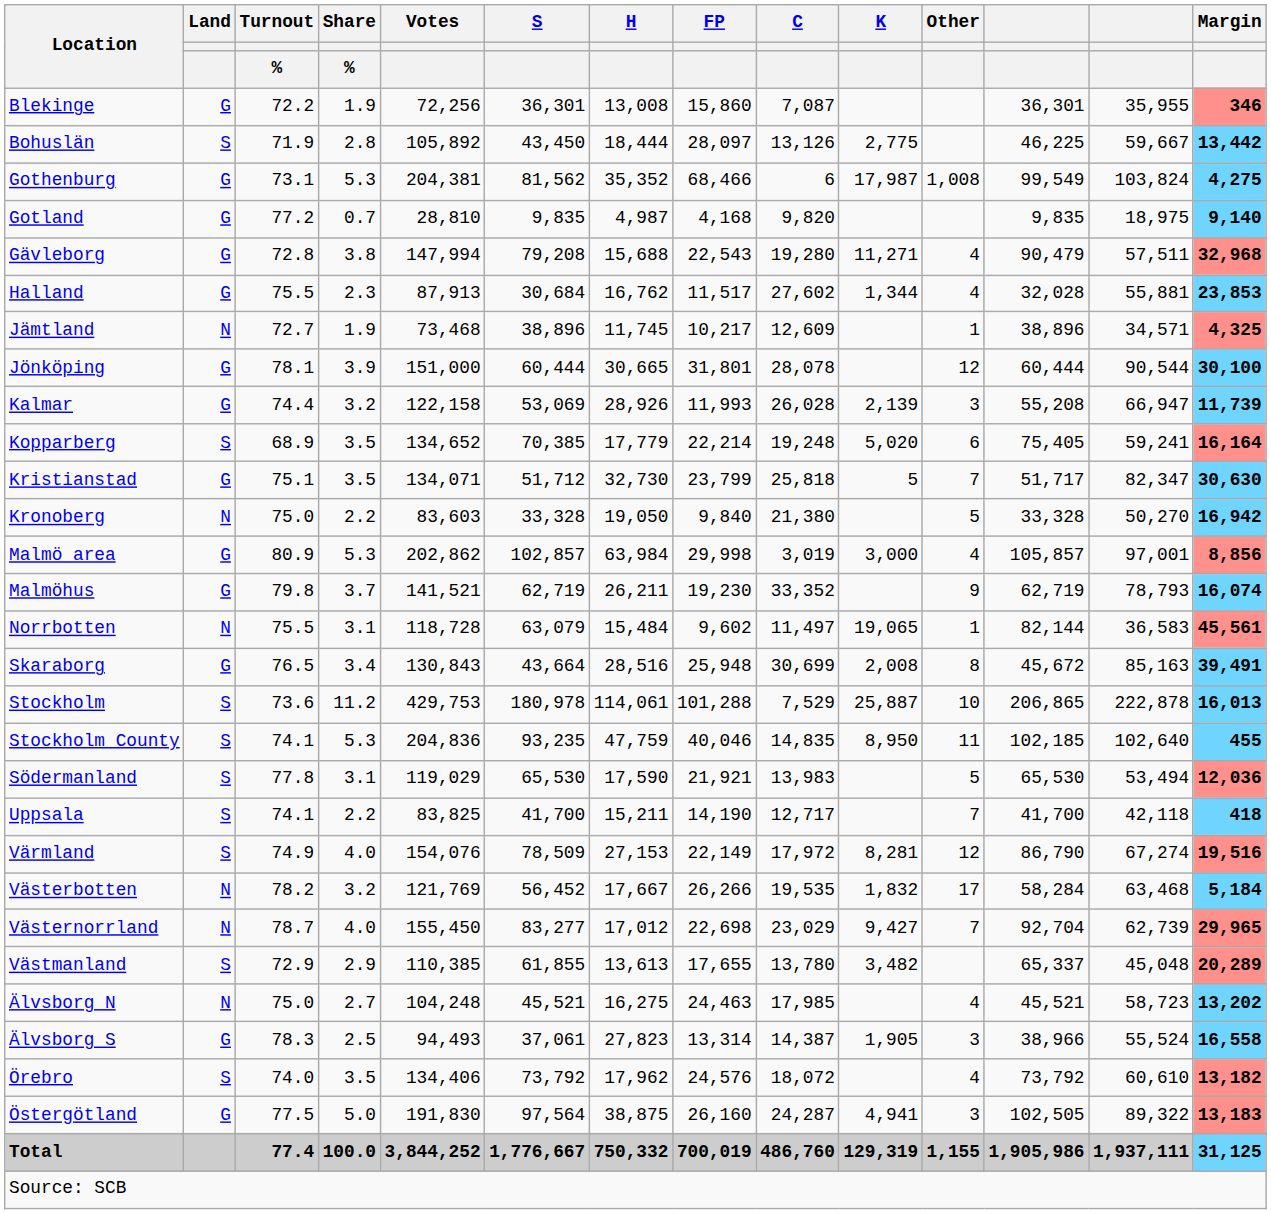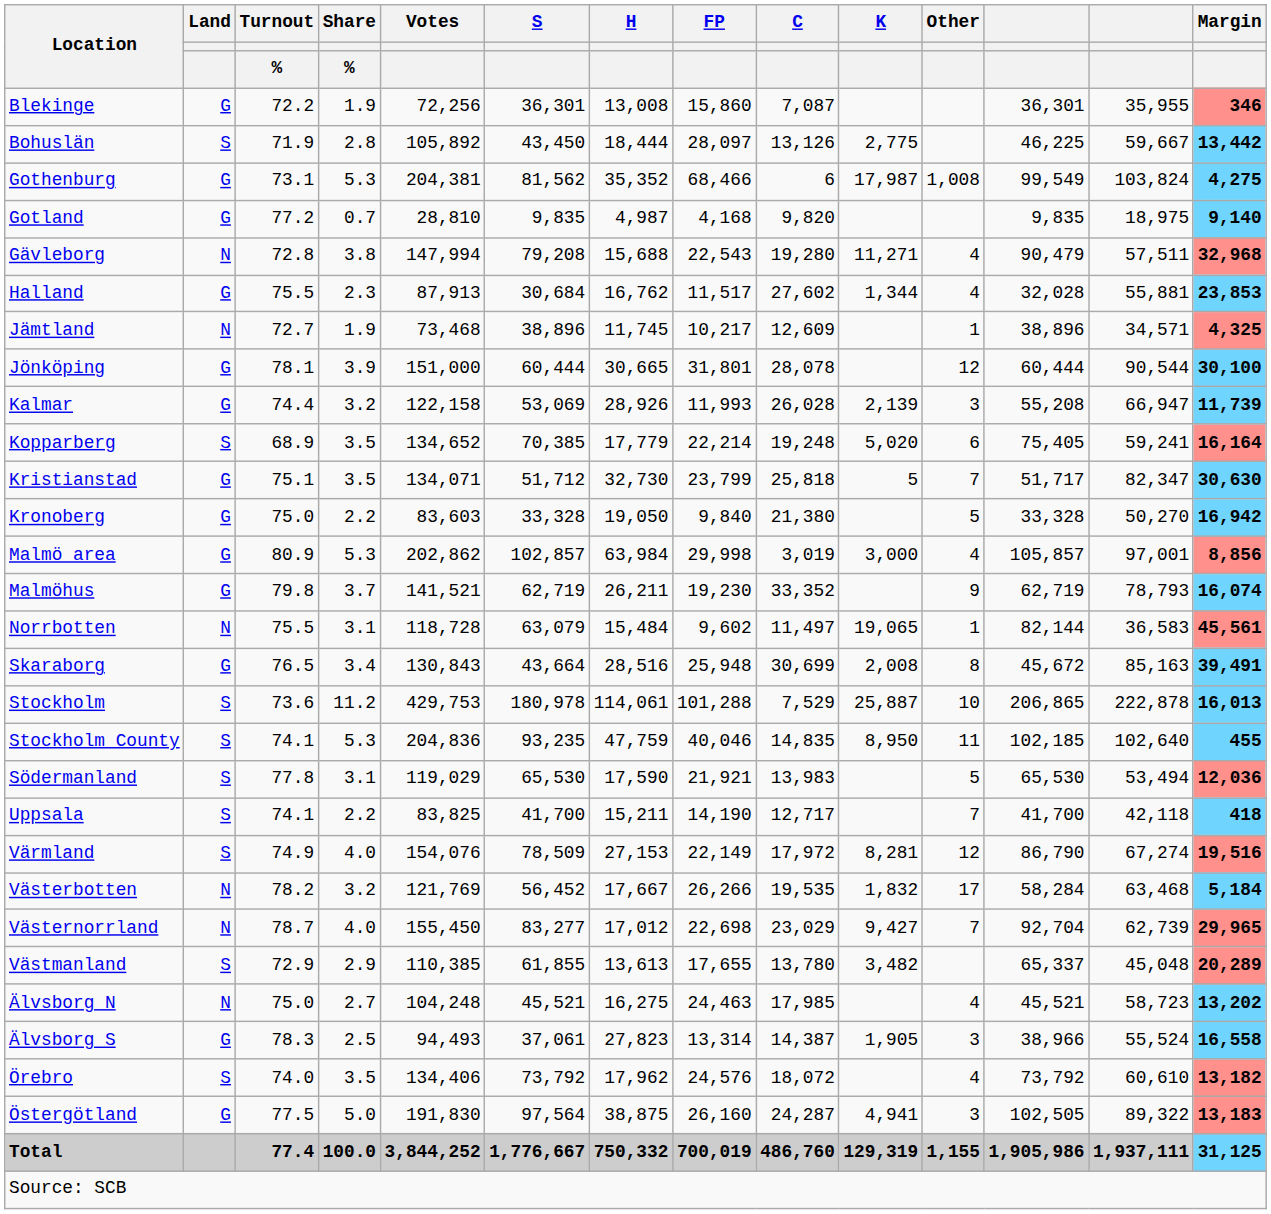(226, 256) G -> (226, 256) N
(226, 518) N -> (226, 518) G
